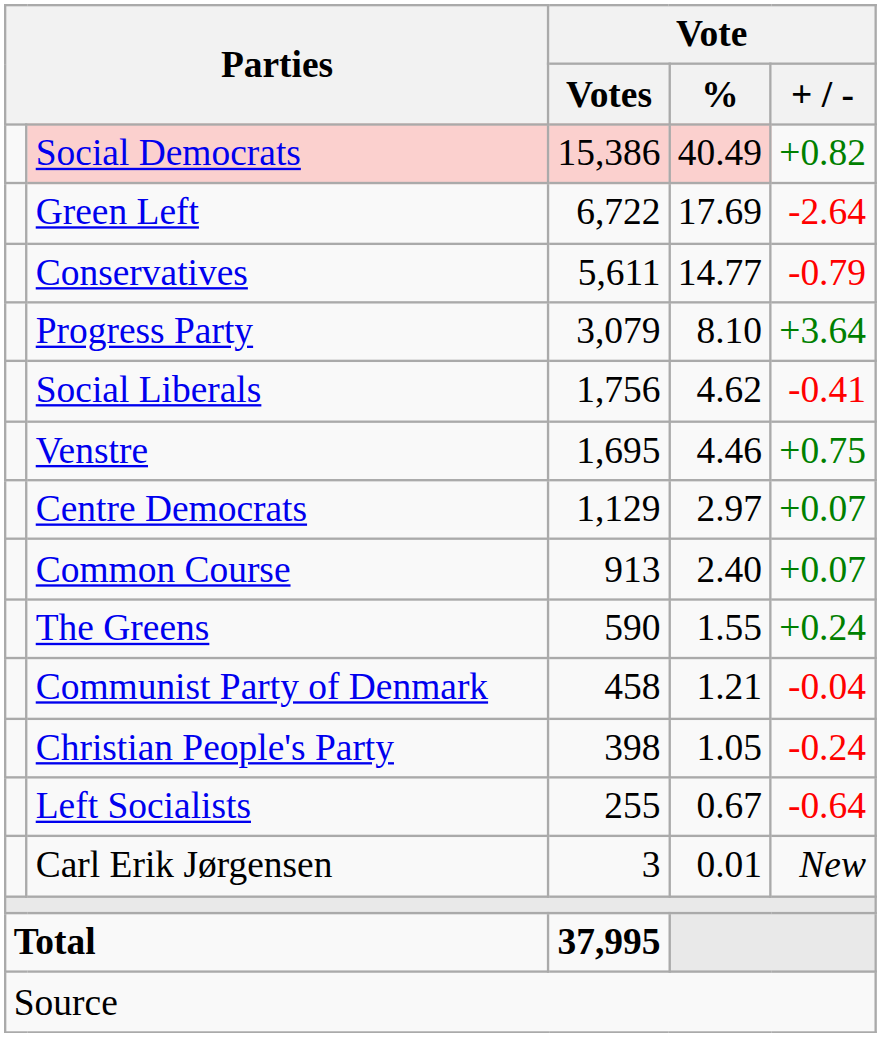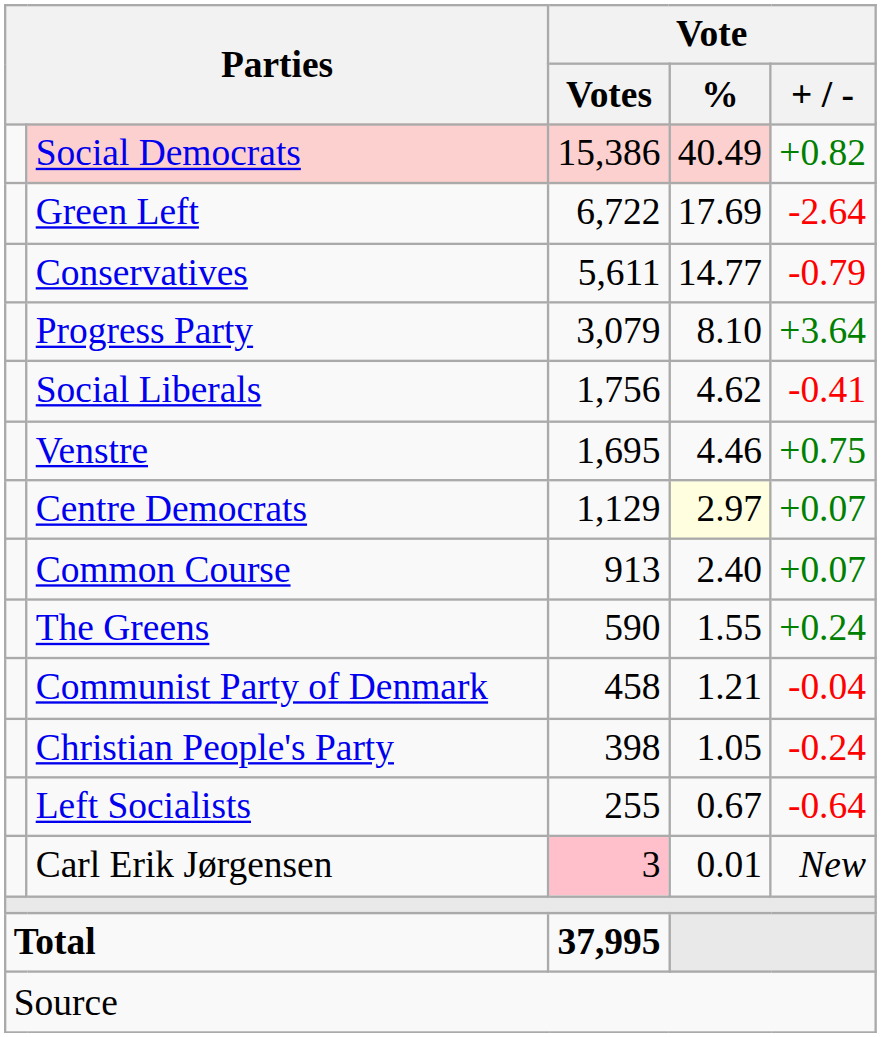(729, 509) no background -> (729, 509) lightyellow background
(651, 865) no background -> (651, 865) pink background
